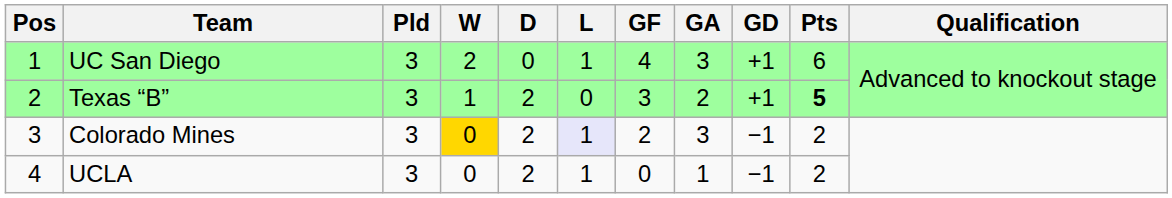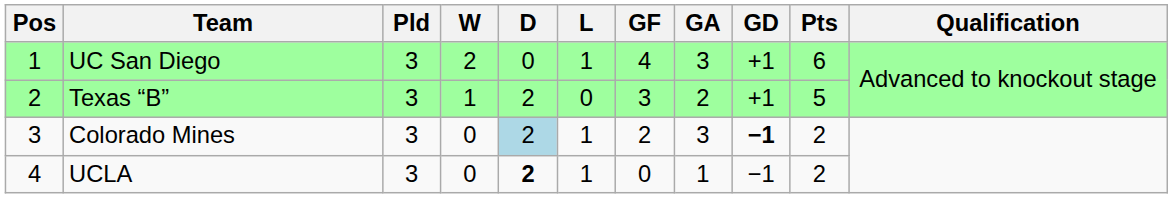(819, 98) bold -> (819, 98) normal
(470, 135) gold background -> (470, 135) no background
(528, 135) no background -> (528, 135) lightblue background
(586, 135) lavender background -> (586, 135) no background
(761, 135) normal -> (761, 135) bold
(528, 173) normal -> (528, 173) bold
